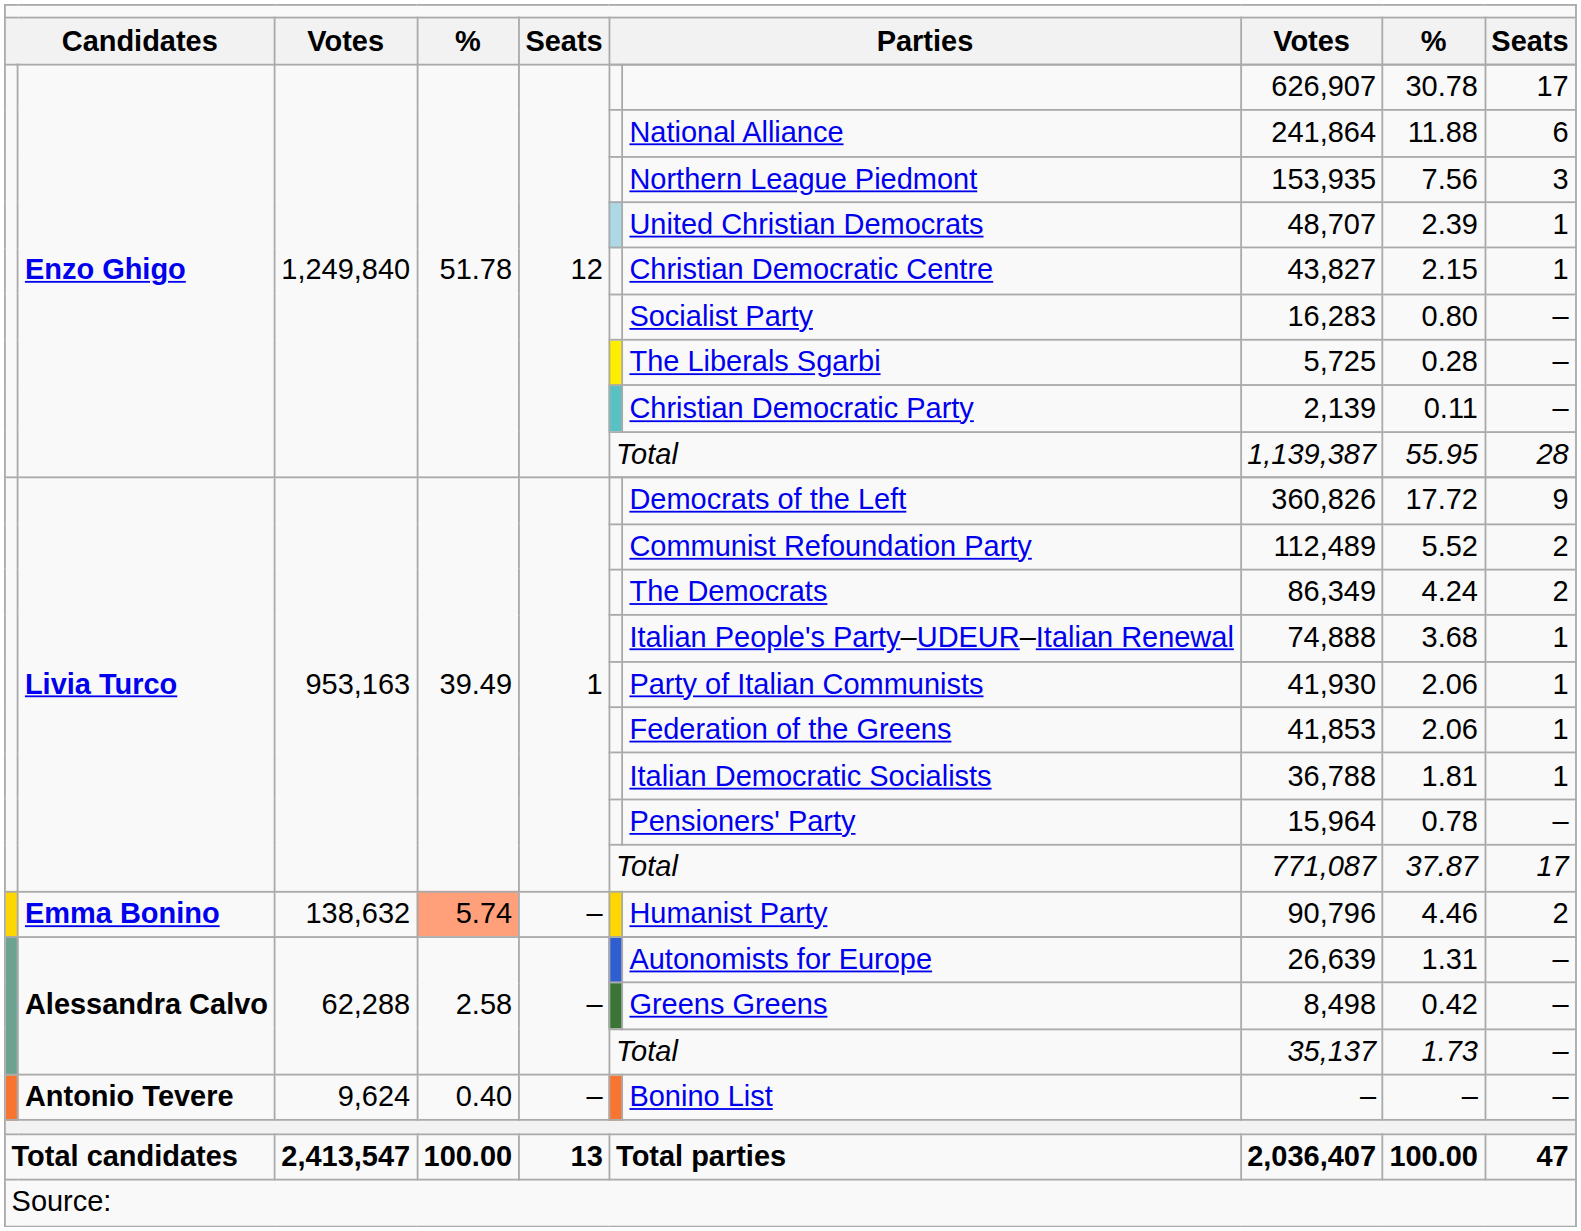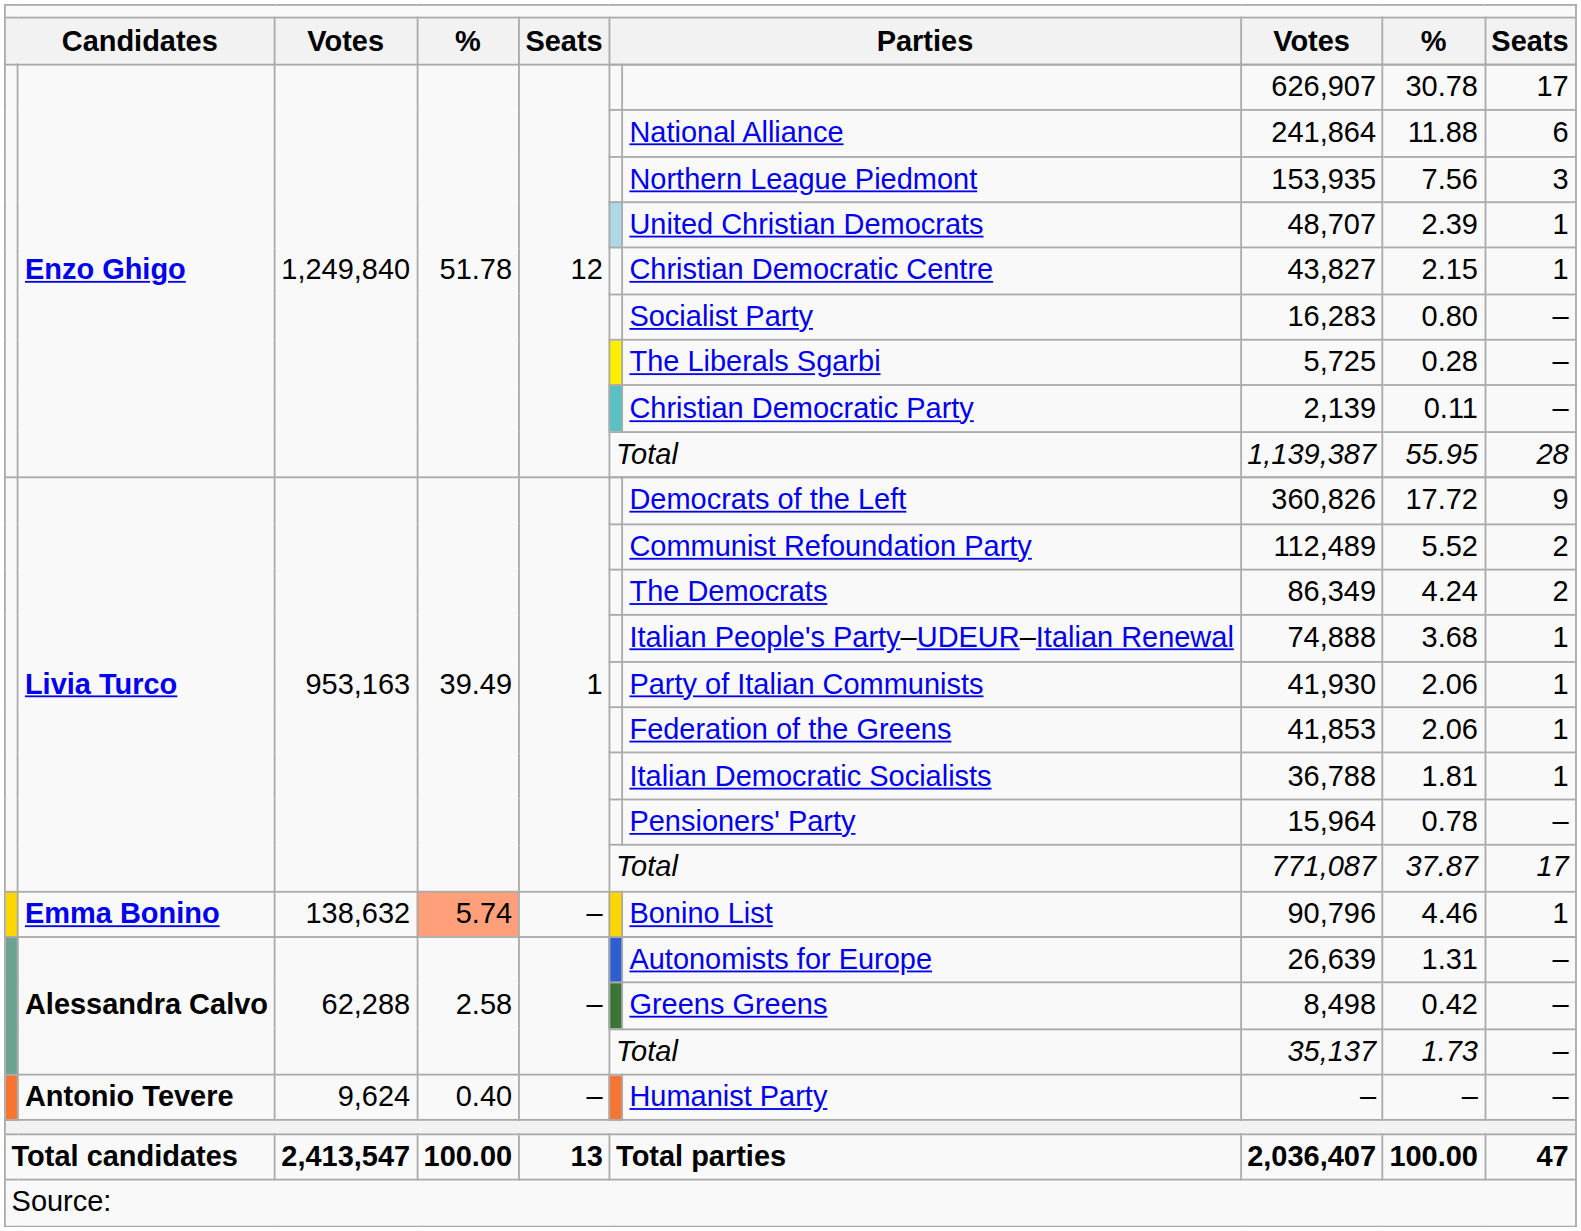(728, 913) Humanist Party -> (701, 913) Bonino List
(1561, 913) 2 -> (1561, 913) 1
(701, 1097) Bonino List -> (728, 1097) Humanist Party
